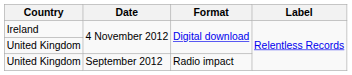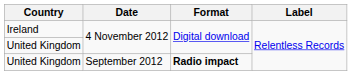(203, 62) normal -> (206, 62) bold
